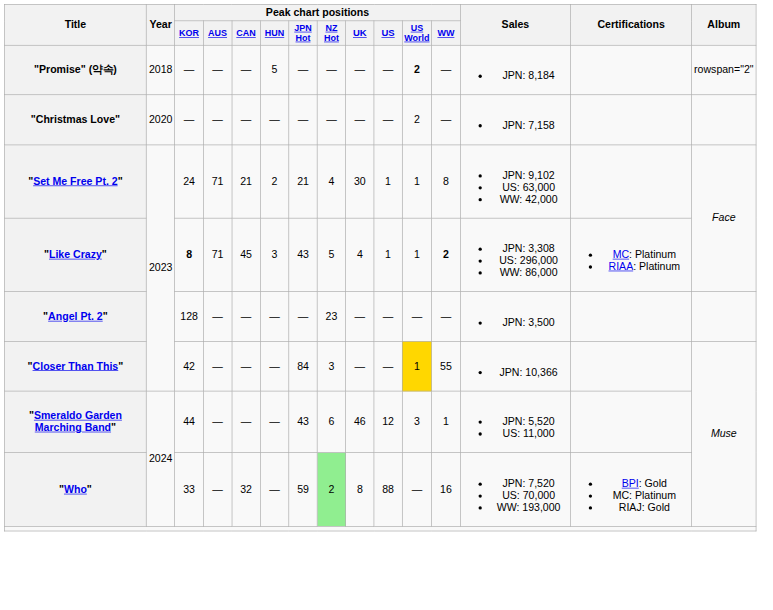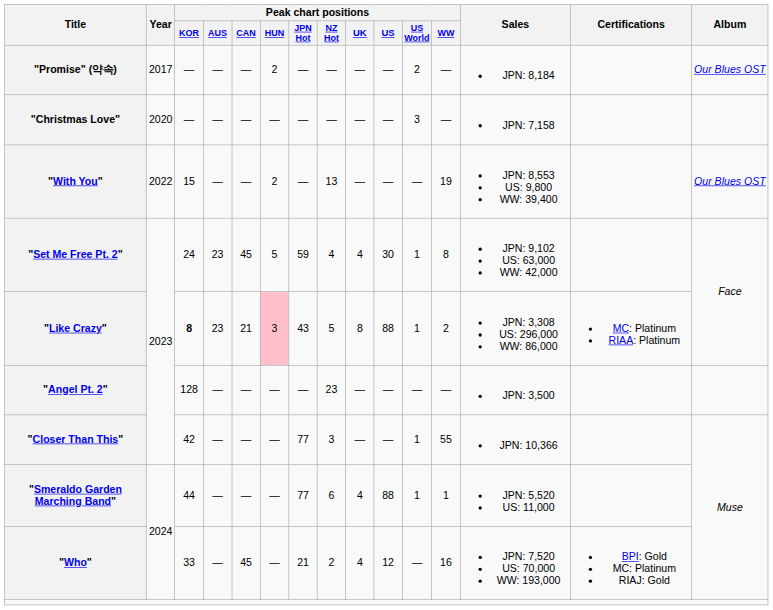(161, 70) 2018 -> (161, 70) 2017
(275, 70) 5 -> (275, 70) 2
(417, 70) bold -> (417, 70) normal
(724, 70) rowspan="2" -> (730, 70) Our Blues OST
(417, 119) 2 -> (417, 119) 3
+ row: (75, 181)
(218, 181) 71 -> (218, 255) 23
(246, 181) 21 -> (246, 255) 45
(275, 181) 2 -> (275, 255) 5
(303, 181) 21 -> (303, 255) 59
(360, 181) 30 -> (360, 255) 4
(388, 181) 1 -> (388, 255) 30
(218, 255) 71 -> (218, 328) 23
(246, 255) 45 -> (246, 328) 21
(275, 255) no background -> (275, 328) pink background
(360, 255) 4 -> (360, 328) 8
(388, 255) 1 -> (388, 328) 88
(446, 255) bold -> (446, 328) normal
(303, 366) 84 -> (303, 439) 77
(417, 366) gold background -> (417, 439) no background
(303, 422) 43 -> (303, 495) 77
(360, 422) 46 -> (360, 495) 4
(388, 422) 12 -> (388, 495) 88
(417, 422) 3 -> (417, 495) 1
(246, 489) 32 -> (246, 563) 45
(303, 489) 59 -> (303, 563) 21
(331, 489) lightgreen background -> (331, 563) no background
(360, 489) 8 -> (360, 563) 4
(388, 489) 88 -> (388, 563) 12
